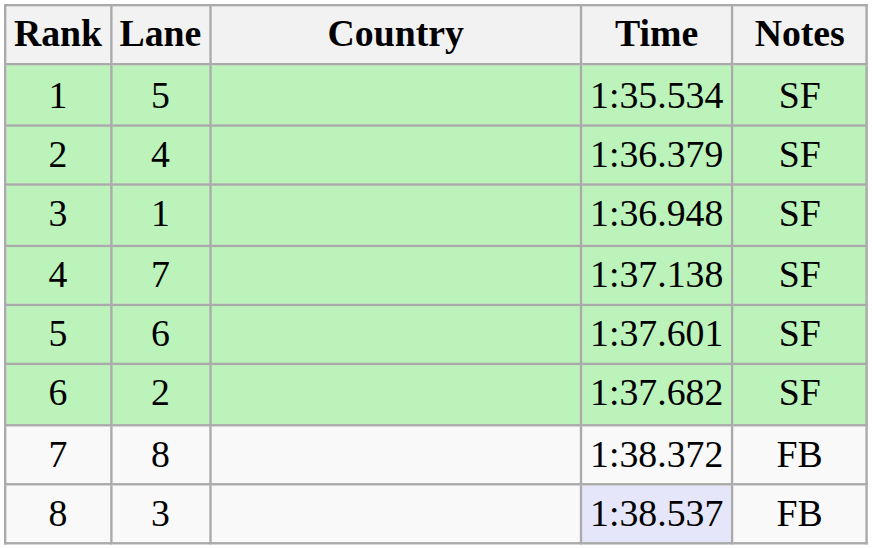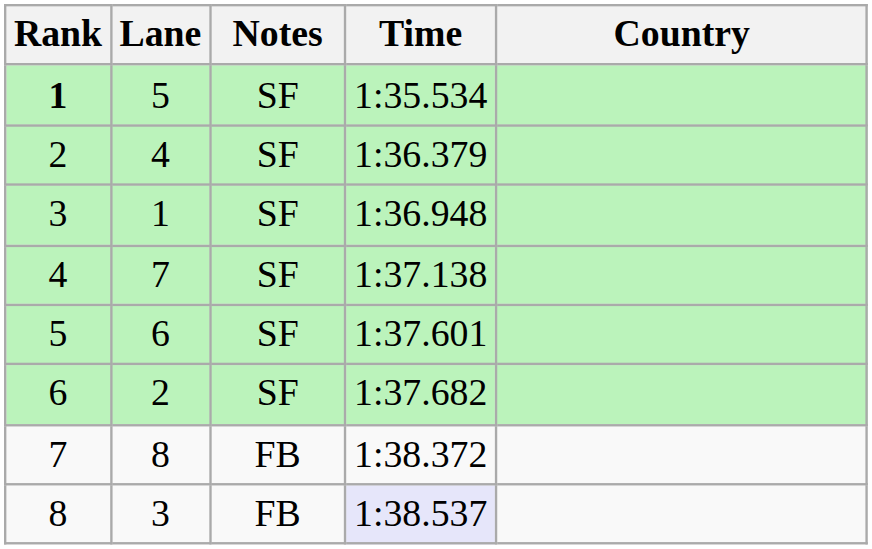columns swapped: (396, 34) <-> (800, 34)
(58, 94) normal -> (58, 94) bold
